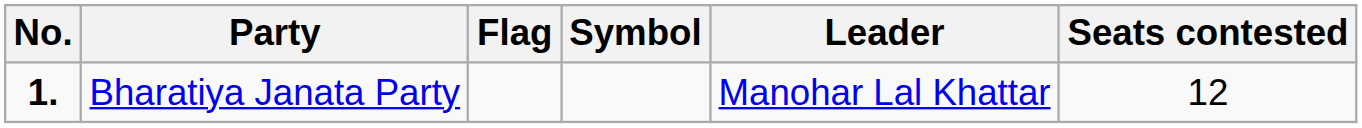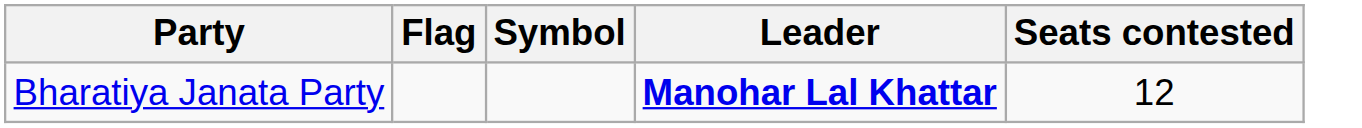- column: (43, 33)
(885, 91) normal -> (820, 91) bold
